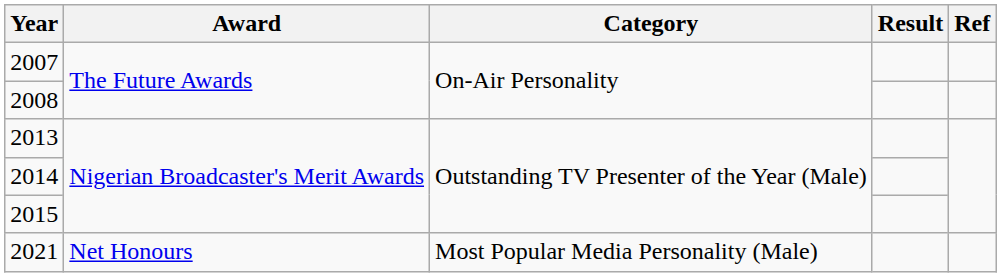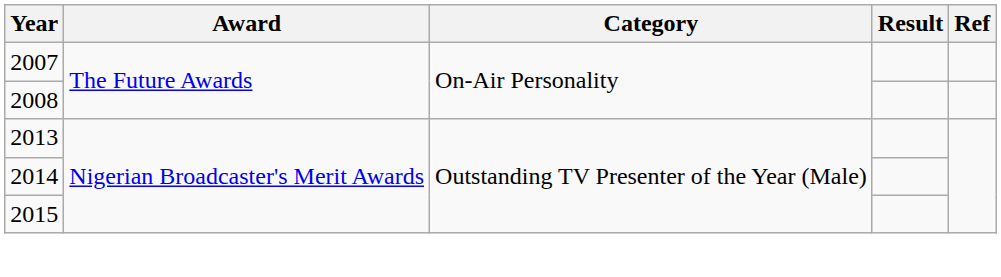- row: (34, 251)
